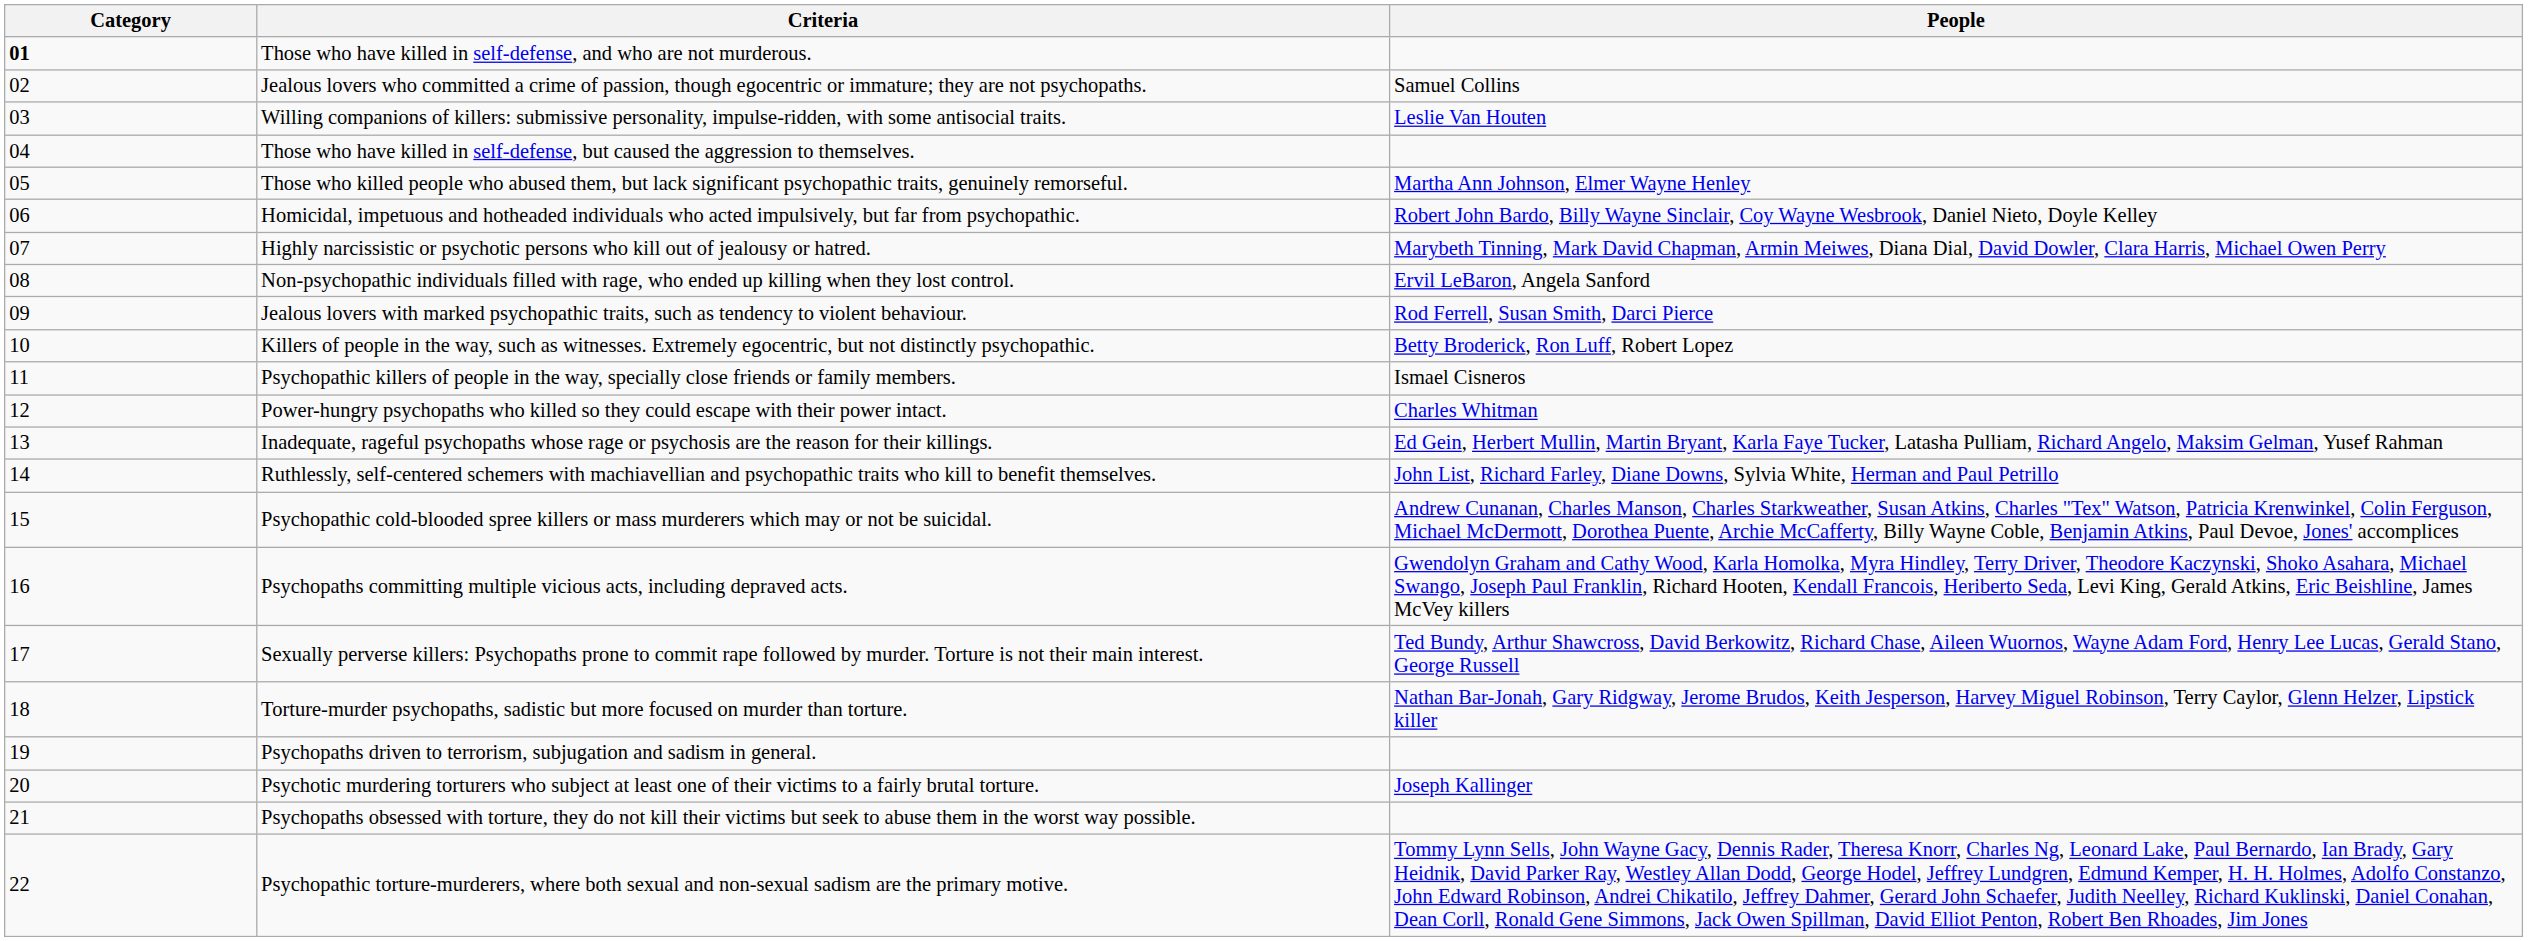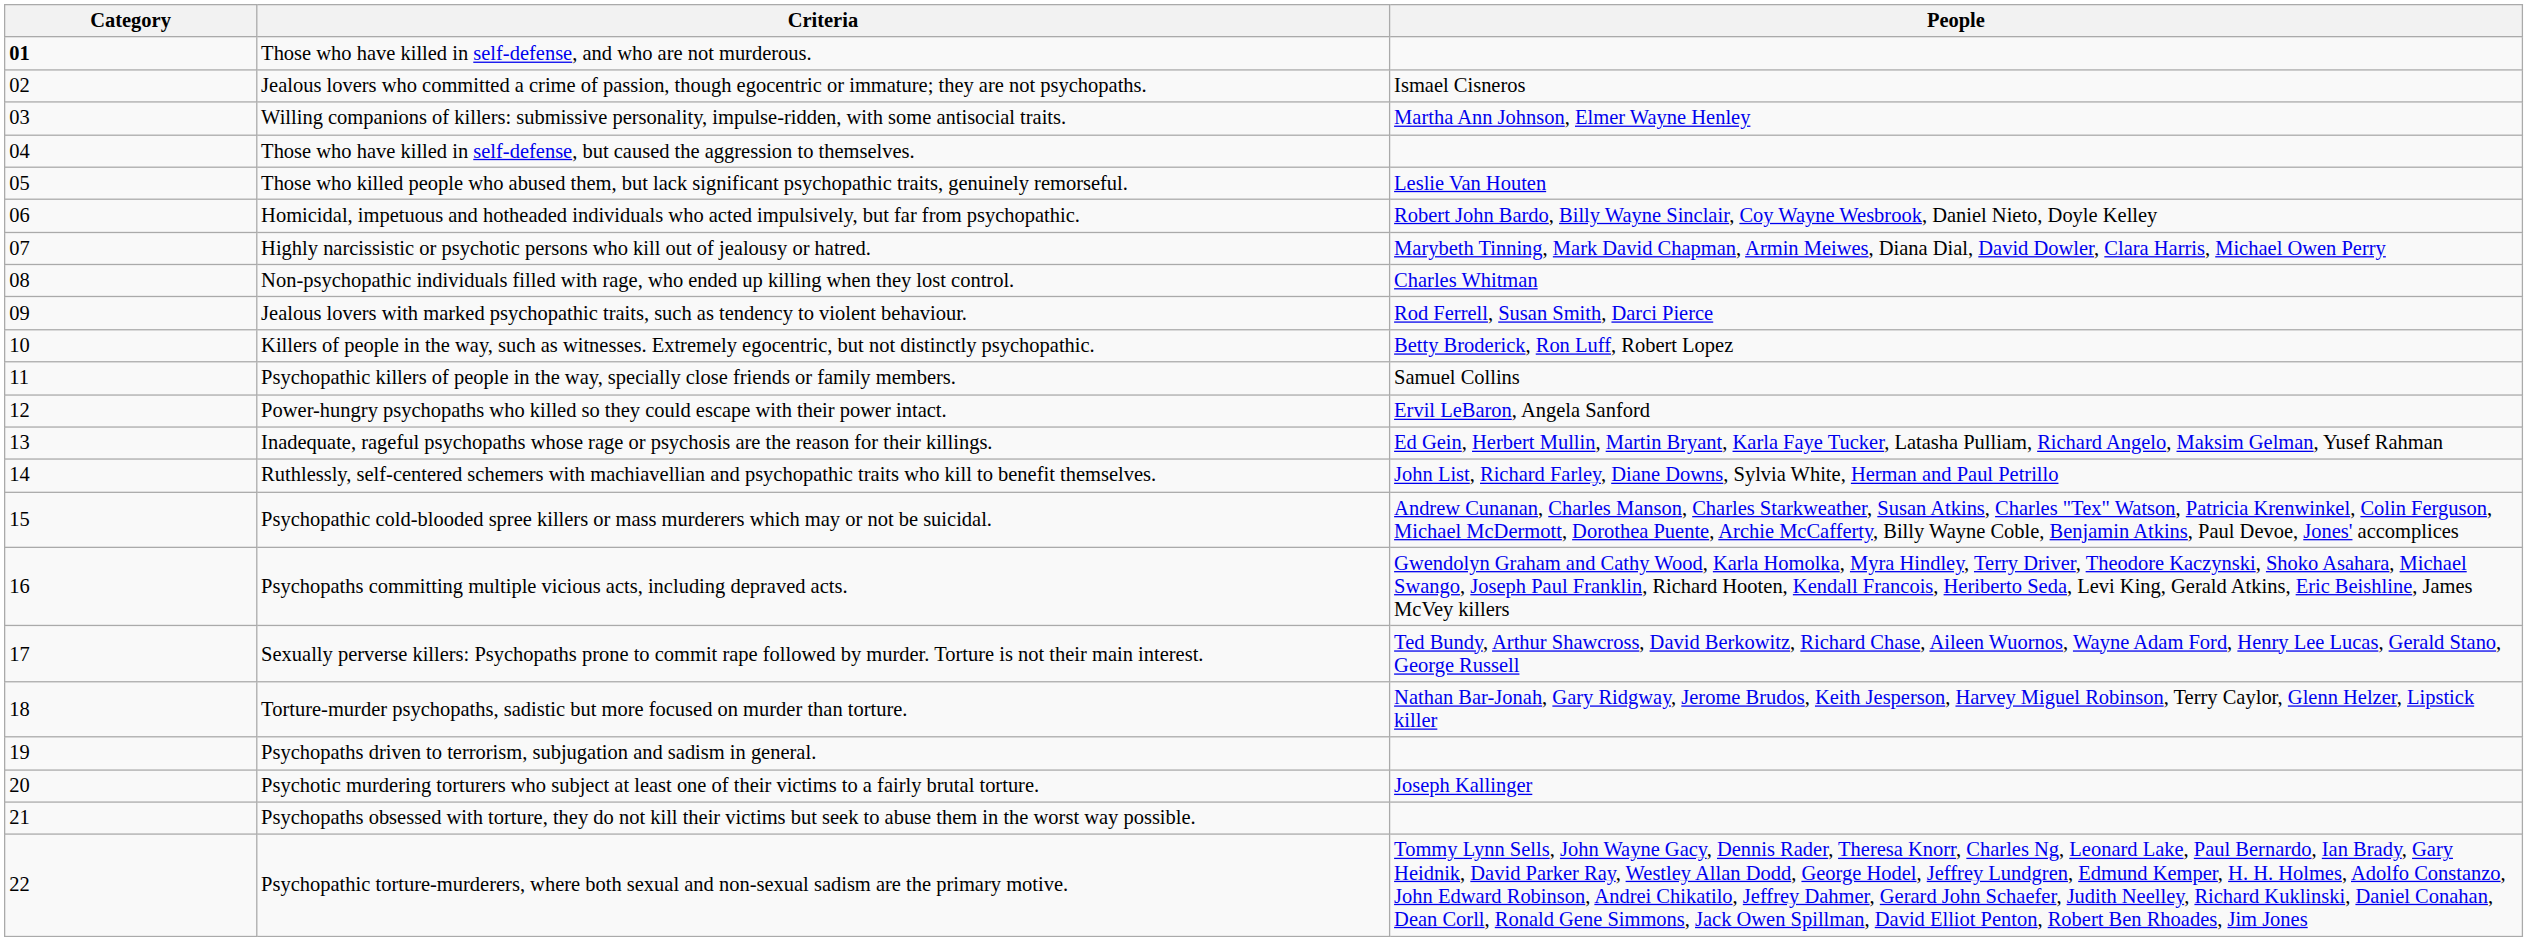(1457, 85) Samuel Collins -> (1460, 85) Ismael Cisneros
(1470, 118) Leslie Van Houten -> (1572, 118) Martha Ann Johnson, Elmer Wayne Henley
(1572, 183) Martha Ann Johnson, Elmer Wayne Henley -> (1470, 183) Leslie Van Houten
(1522, 280) Ervil LeBaron, Angela Sanford -> (1466, 280) Charles Whitman
(1460, 378) Ismael Cisneros -> (1457, 378) Samuel Collins
(1466, 410) Charles Whitman -> (1522, 410) Ervil LeBaron, Angela Sanford
